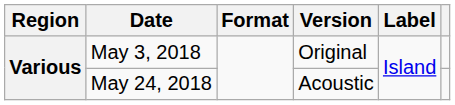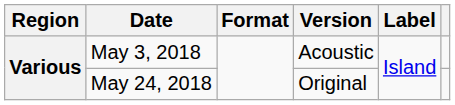(333, 52) Original -> (336, 52) Acoustic
(336, 83) Acoustic -> (333, 83) Original
